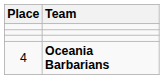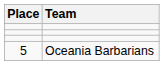(23, 57) 4 -> (23, 50) 5
(77, 57) bold -> (100, 50) normal
